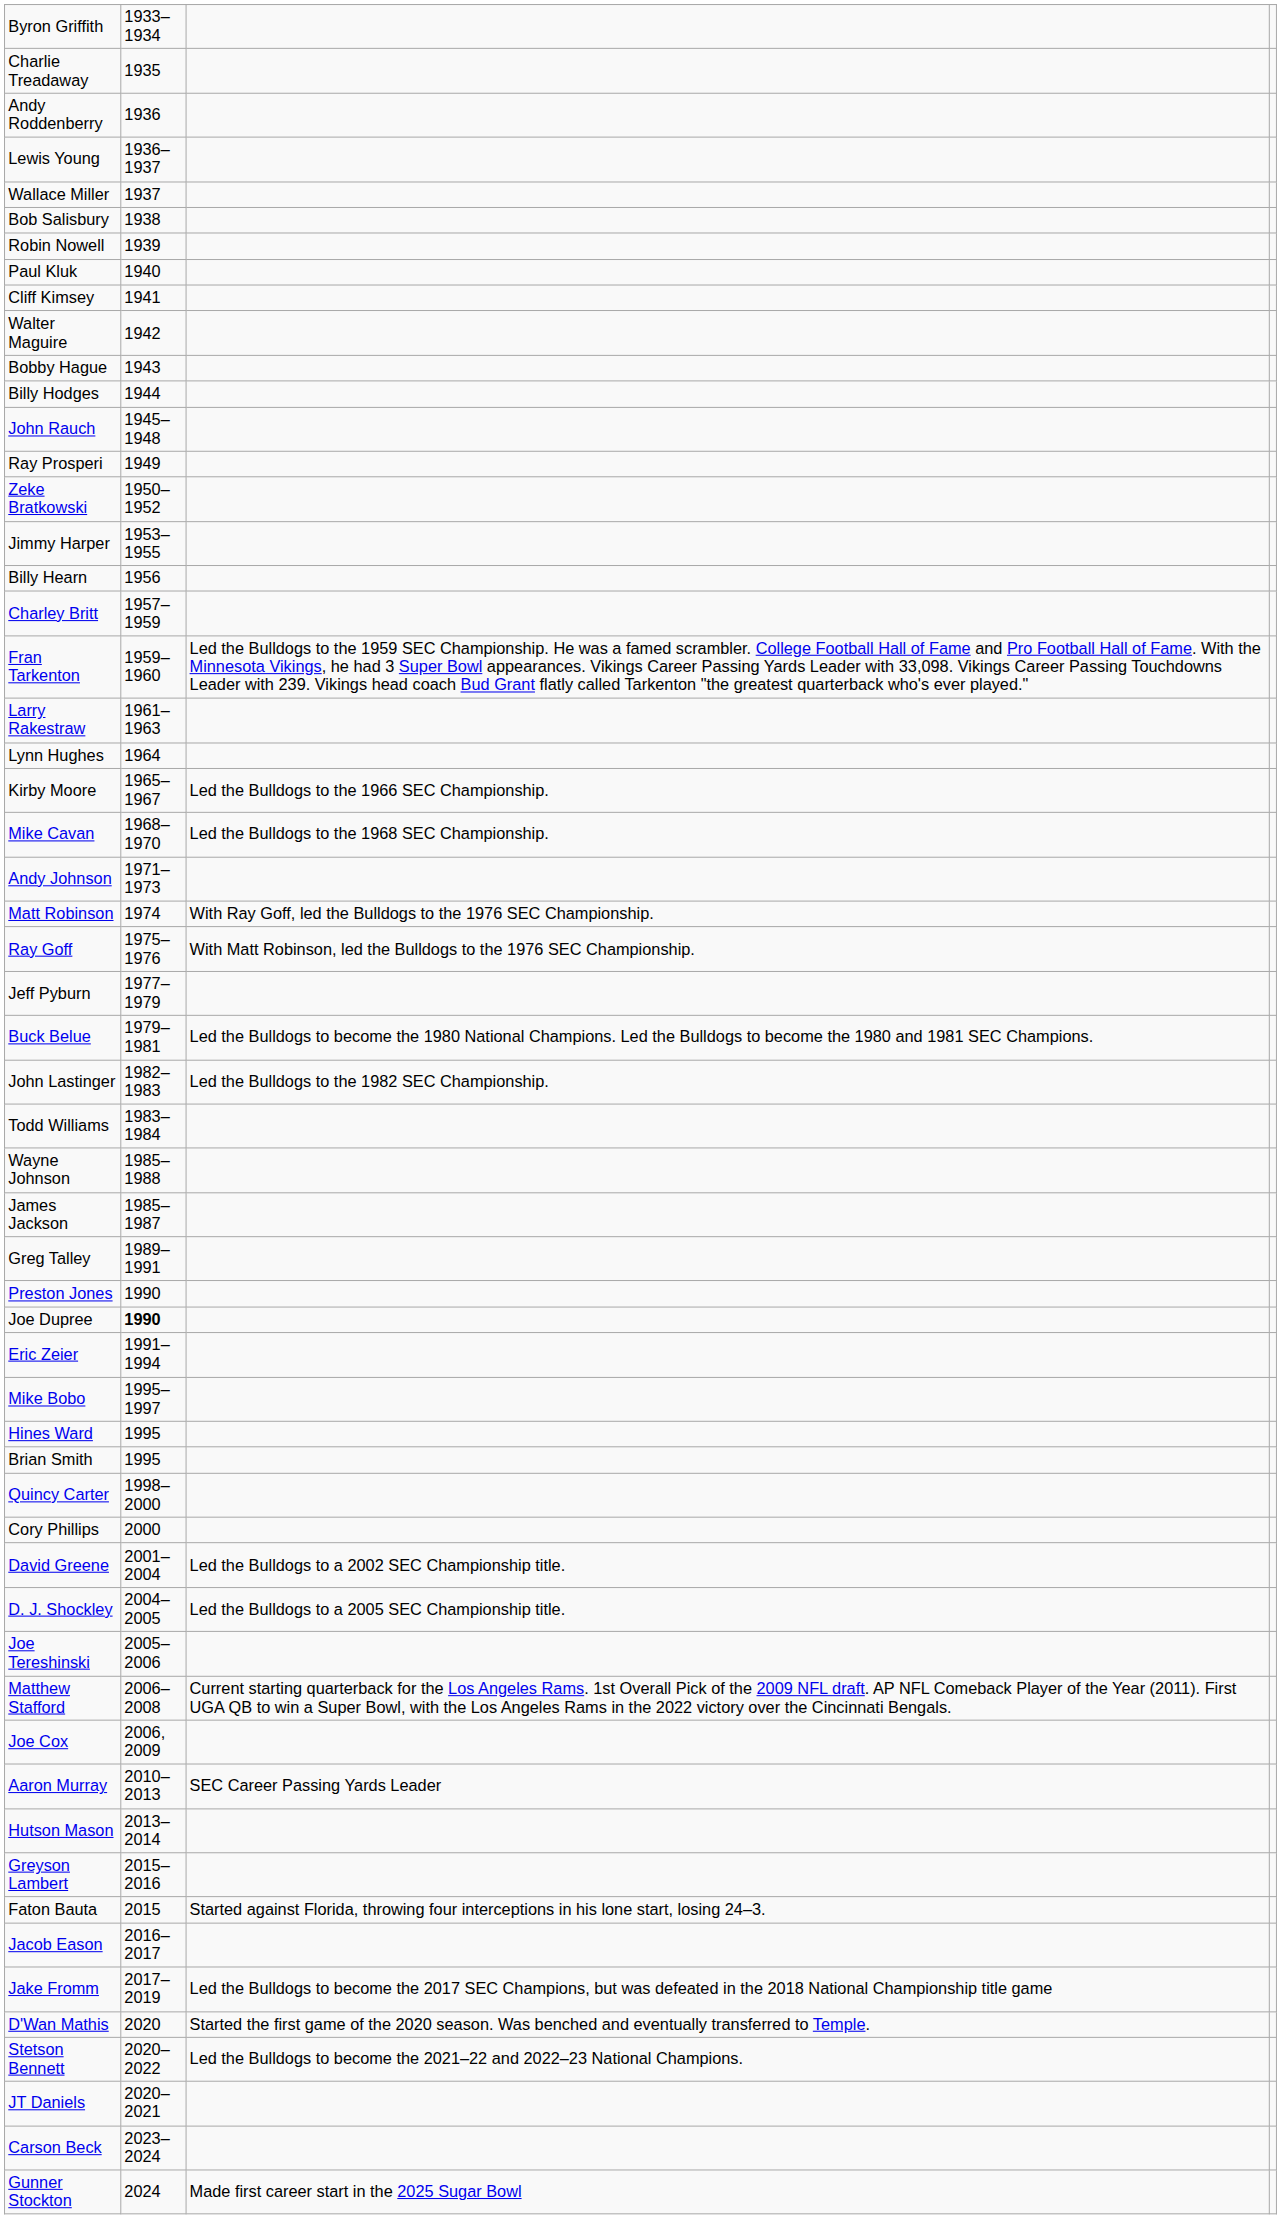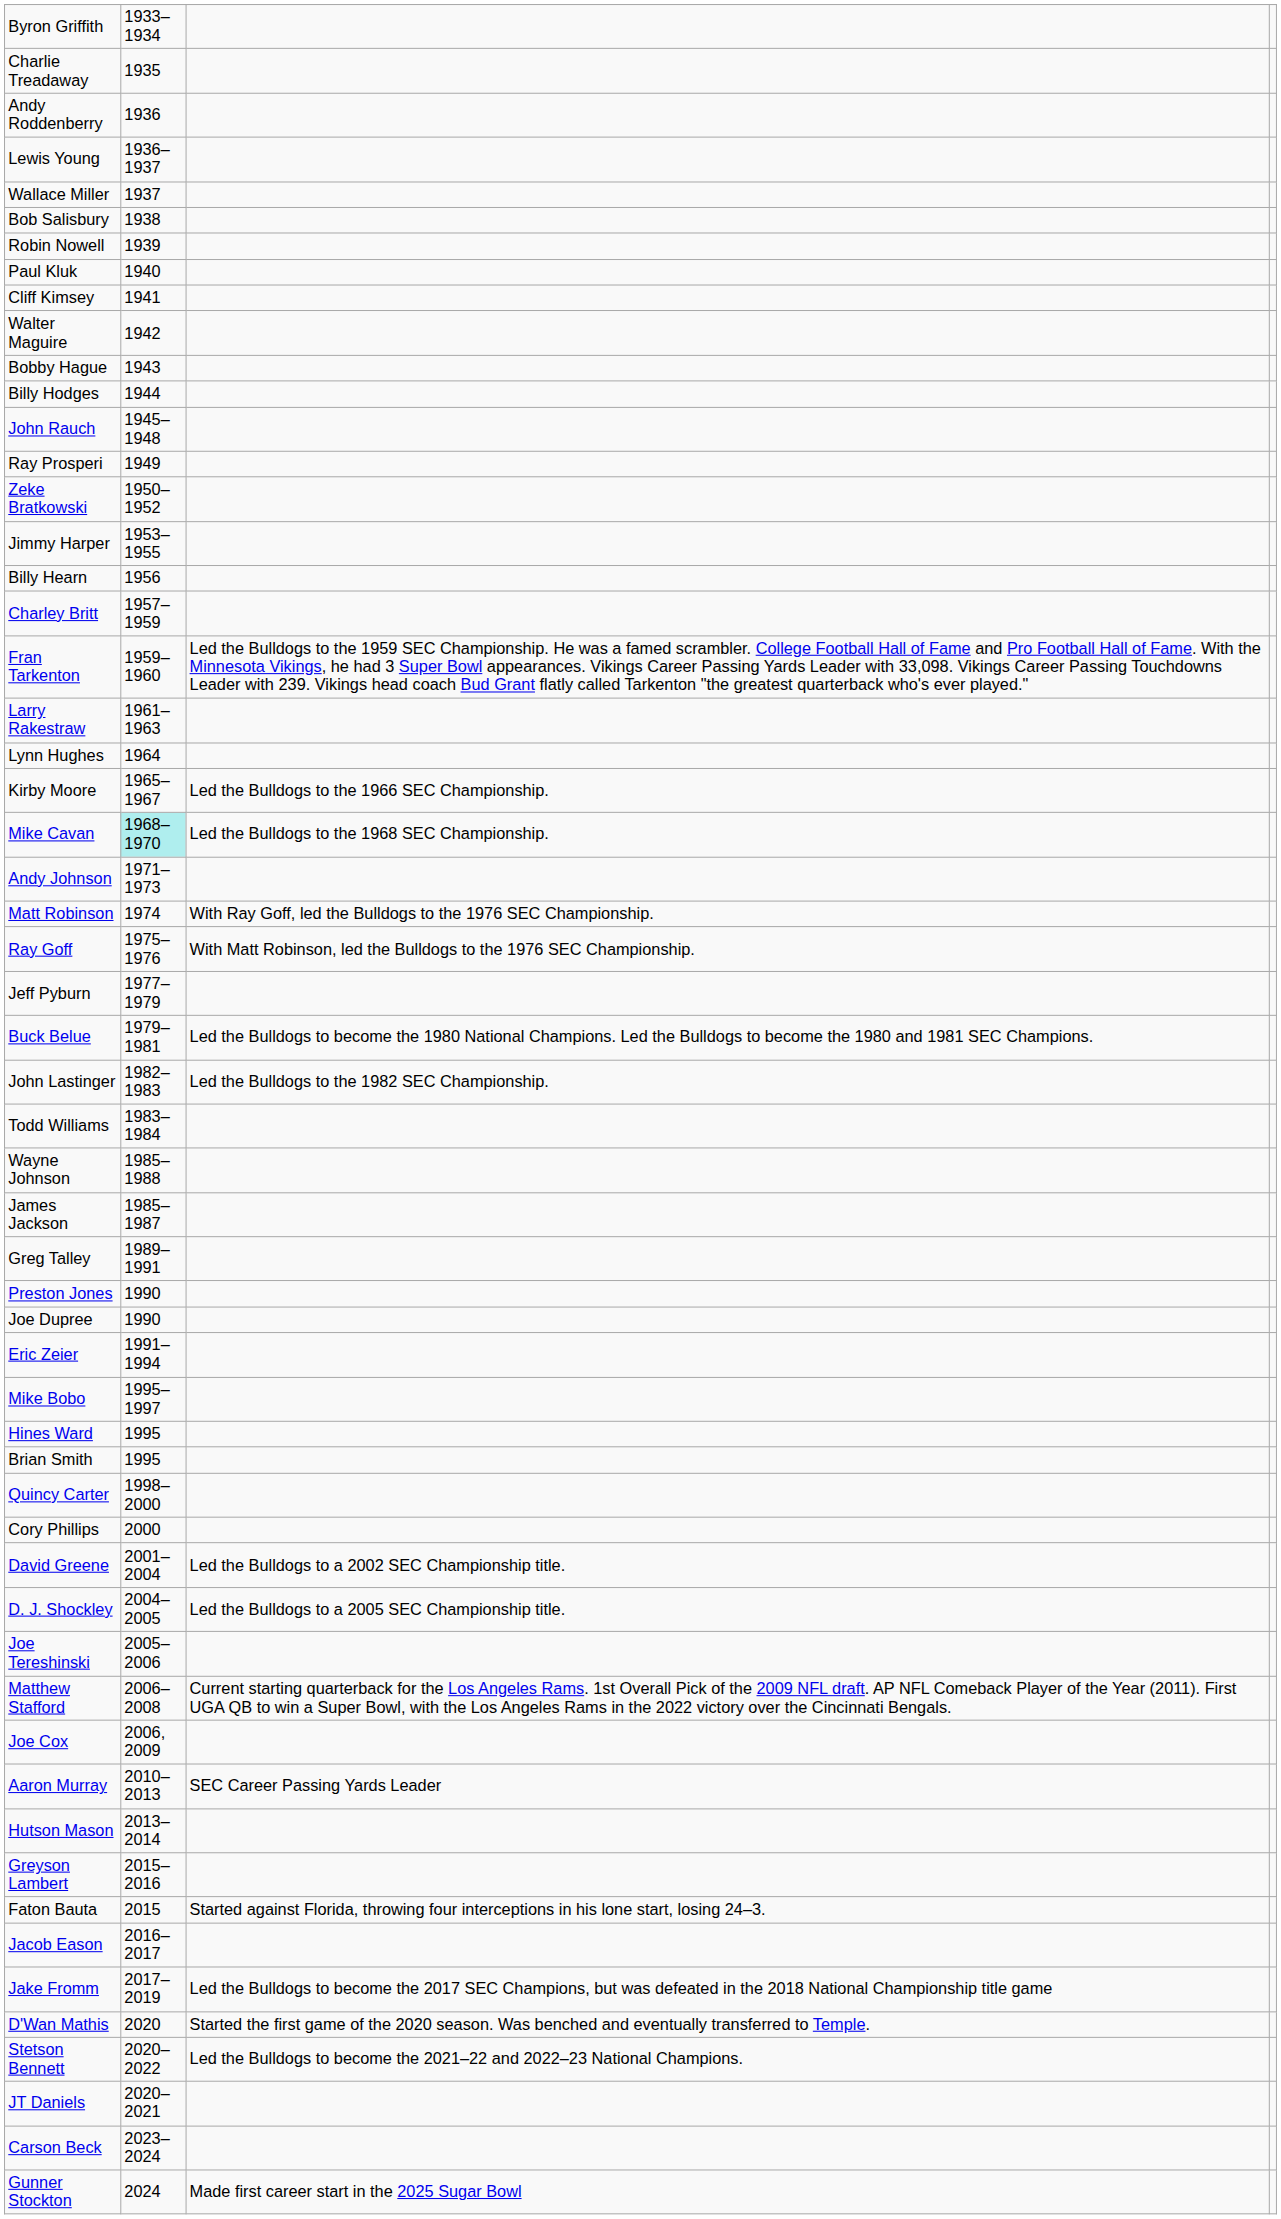(147, 834) no background -> (147, 834) paleturquoise background
(142, 1319) bold -> (142, 1319) normal
